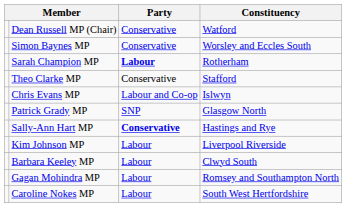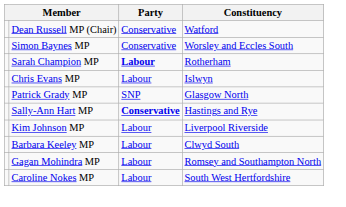- row: (46, 78)
(159, 95) Labour and Co-op -> (136, 78) Labour
